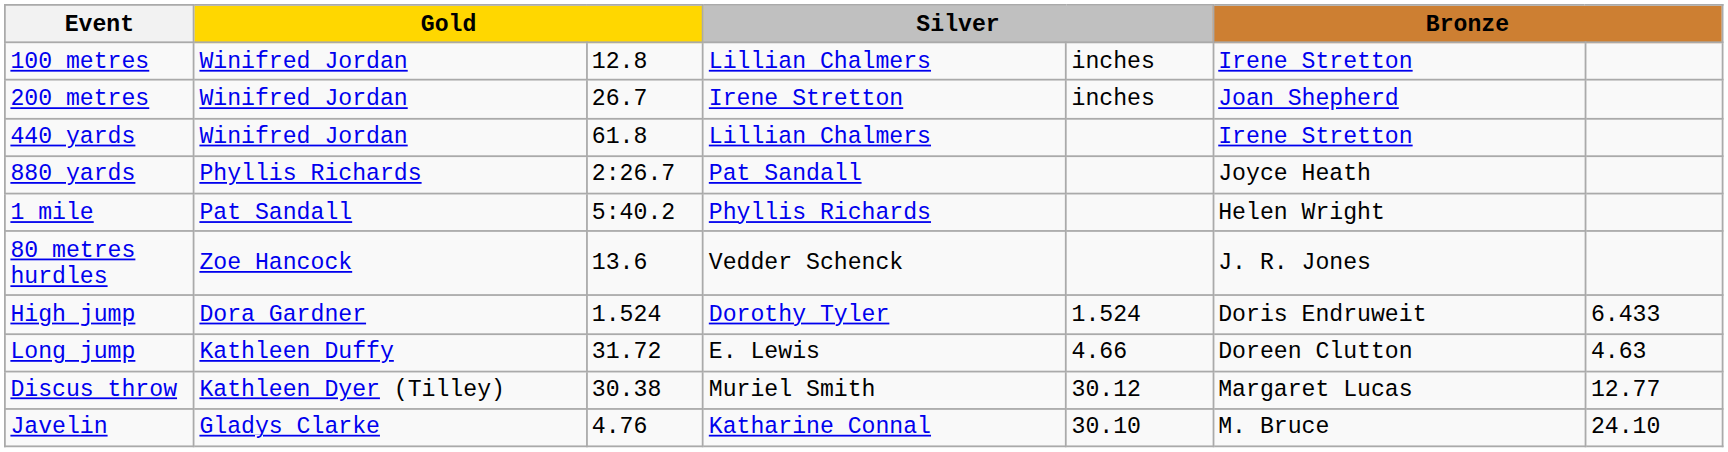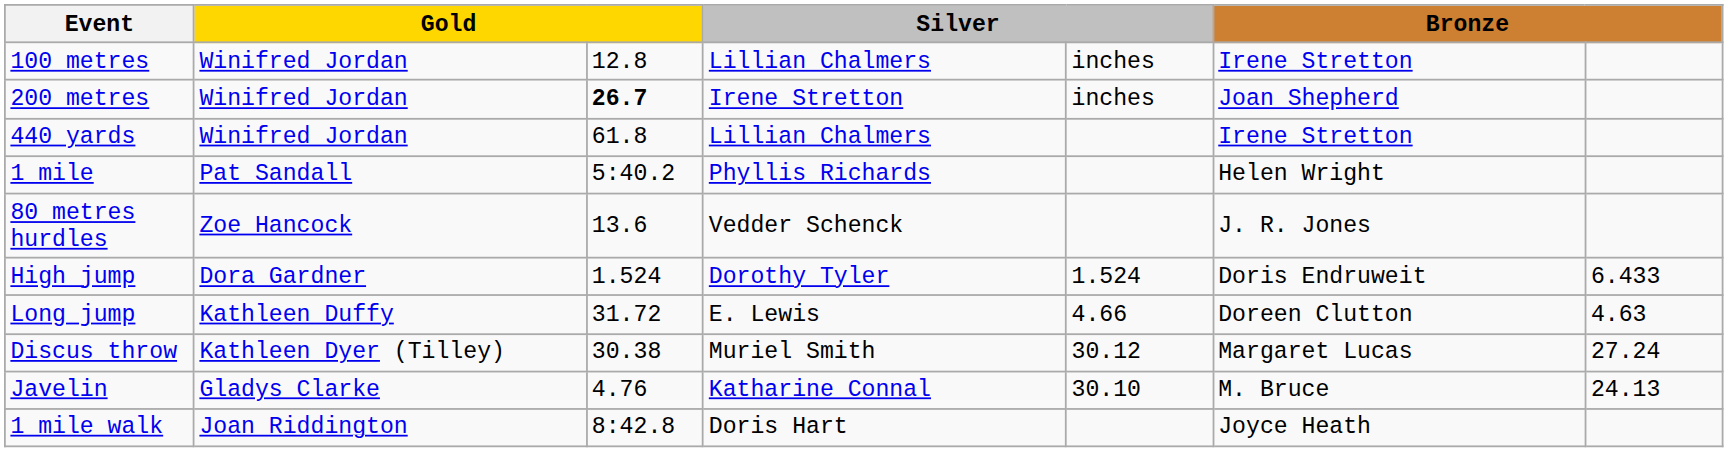(620, 99) normal -> (620, 99) bold
- row: (73, 175)
(1626, 390) 12.77 -> (1626, 352) 27.24
(1626, 428) 24.10 -> (1626, 390) 24.13
+ row: (87, 428)
